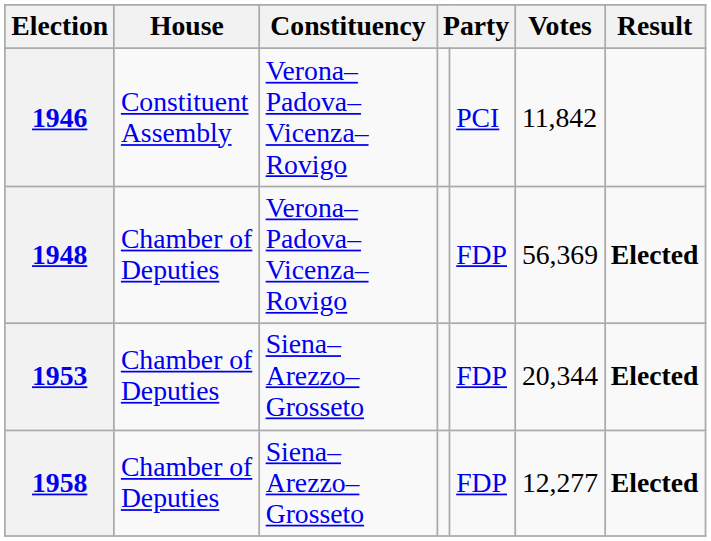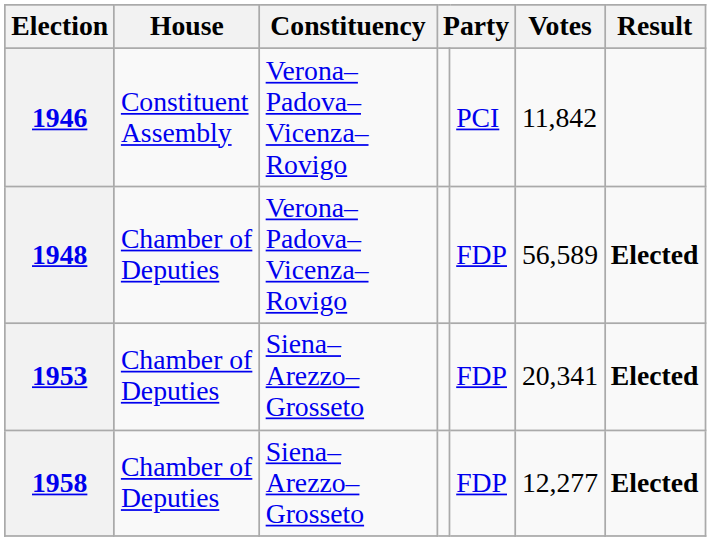(560, 254) 56,369 -> (560, 254) 56,589
(560, 376) 20,344 -> (560, 376) 20,341
